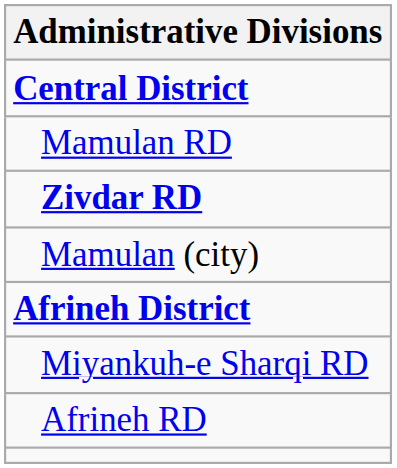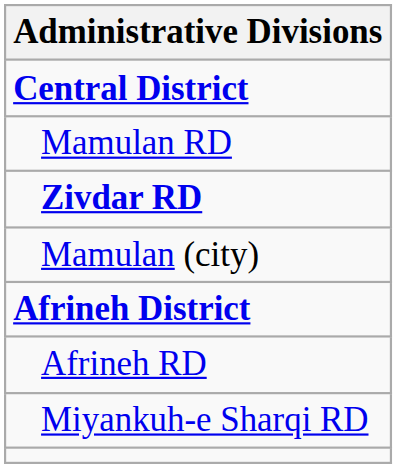(205, 364) Miyankuh-e Sharqi RD -> (124, 364) Afrineh RD
(124, 419) Afrineh RD -> (205, 419) Miyankuh-e Sharqi RD
